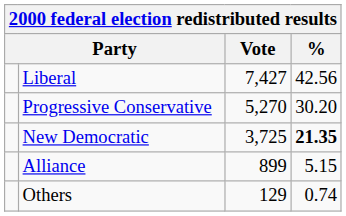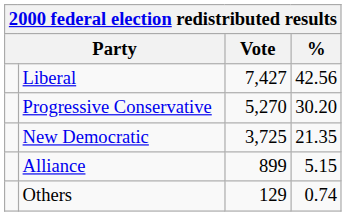(316, 136) bold -> (316, 136) normal
